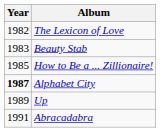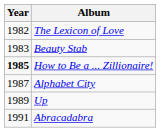(18, 65) normal -> (18, 65) bold
(18, 83) bold -> (18, 83) normal
